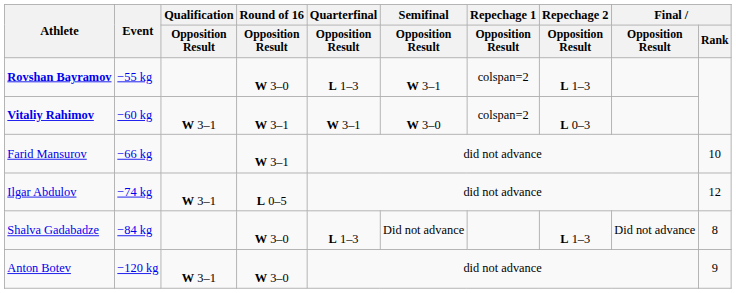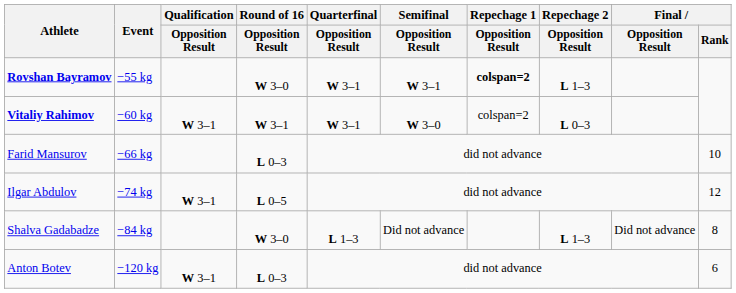(344, 86) L 1–3 -> (344, 86) W 3–1
(503, 77) normal -> (503, 77) bold
(272, 163) W 3–1 -> (272, 163) L 0–3
(272, 278) W 3–0 -> (272, 278) L 0–3
(715, 269) 9 -> (715, 269) 6
